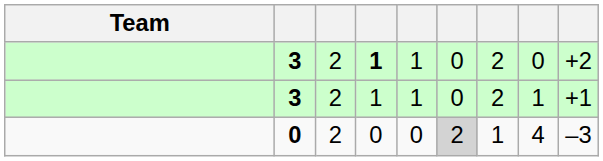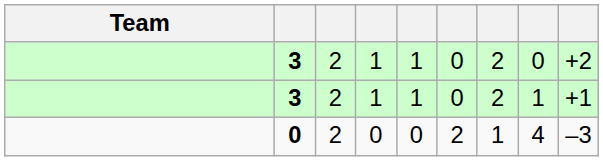(376, 60) bold -> (376, 60) normal
(457, 135) lightgrey background -> (457, 135) no background
